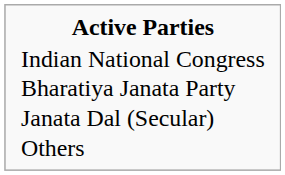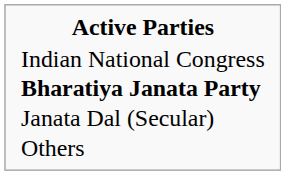(128, 88) normal -> (141, 88) bold
